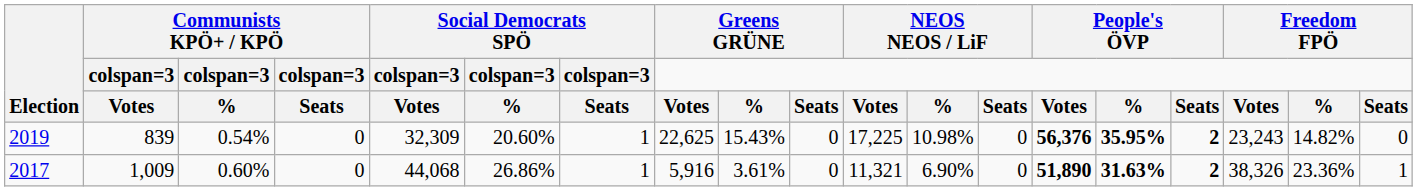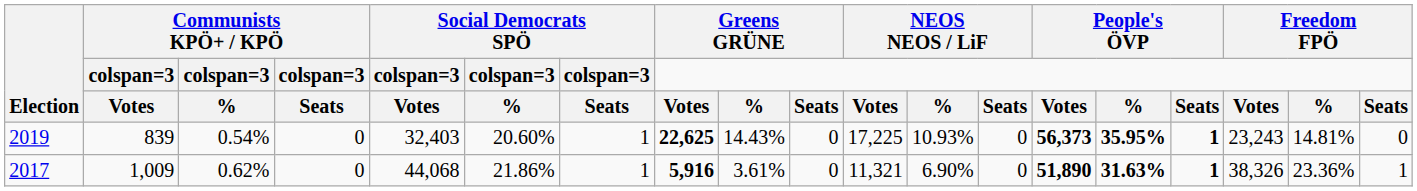(432, 138) 32,309 -> (432, 138) 32,403
(686, 138) normal -> (686, 138) bold
(754, 138) 15.43% -> (754, 138) 14.43%
(943, 138) 10.98% -> (943, 138) 10.93%
(1064, 138) 56,376 -> (1064, 138) 56,373
(1214, 138) 2 -> (1214, 138) 1
(1324, 138) 14.82% -> (1324, 138) 14.81%
(244, 169) 0.60% -> (244, 169) 0.62%
(524, 169) 26.86% -> (524, 169) 21.86%
(691, 169) normal -> (691, 169) bold
(1214, 169) 2 -> (1214, 169) 1
